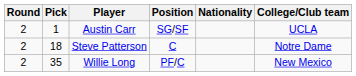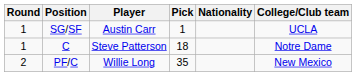columns swapped: (56, 12) <-> (172, 12)
(23, 29) 2 -> (23, 29) 1
(23, 46) 2 -> (23, 46) 1
